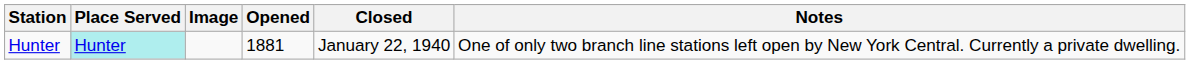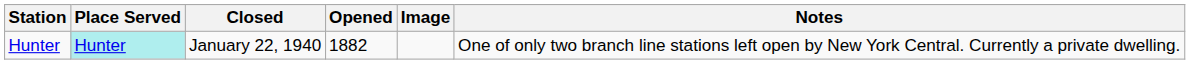columns swapped: (214, 18) <-> (384, 18)
(265, 45) 1881 -> (348, 45) 1882
